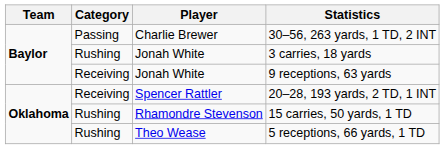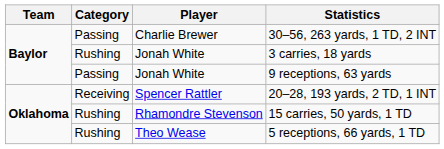(102, 74) Receiving -> (97, 74) Passing
